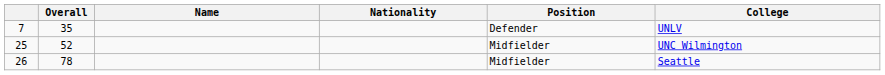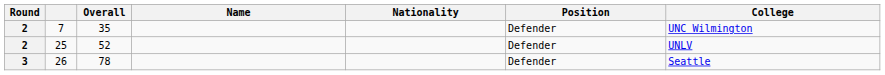+ column: (25, 13)
(670, 29) UNLV -> (710, 29) UNC Wilmington
(520, 45) Midfielder -> (532, 45) Defender
(700, 45) UNC Wilmington -> (680, 45) UNLV
(520, 61) Midfielder -> (532, 61) Defender
